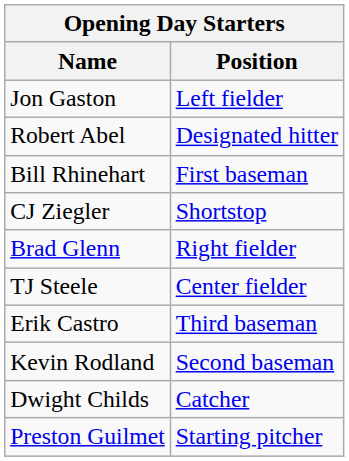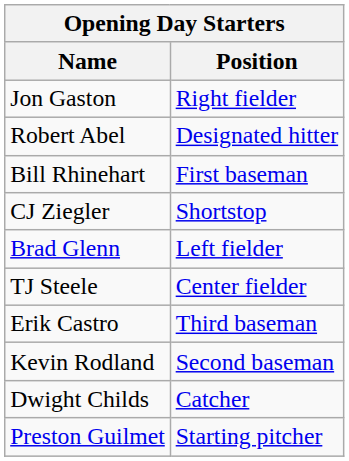(229, 98) Left fielder -> (236, 98) Right fielder
(236, 248) Right fielder -> (229, 248) Left fielder
